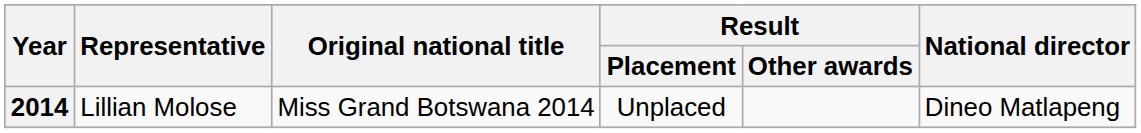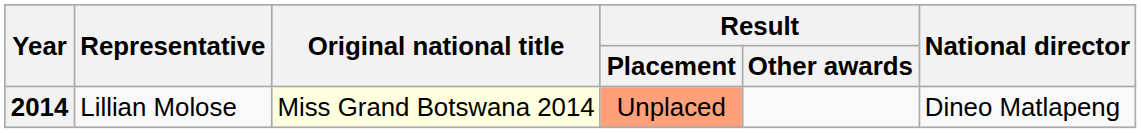(436, 107) no background -> (436, 107) lightyellow background
(671, 107) no background -> (671, 107) lightsalmon background
